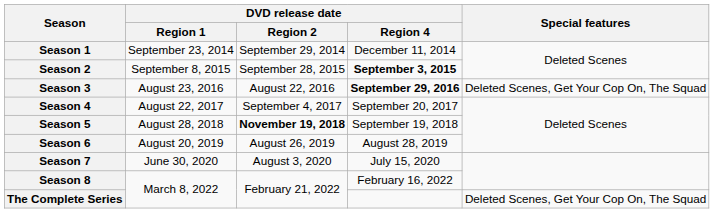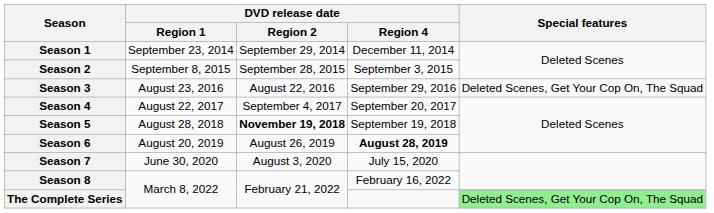(405, 69) bold -> (403, 69) normal
(405, 87) bold -> (403, 87) normal
(405, 143) normal -> (403, 143) bold
(586, 198) no background -> (582, 198) lightgreen background
